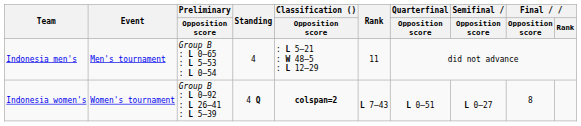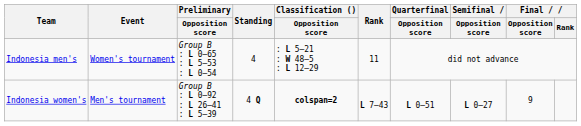(128, 59) Men's tournament -> (133, 59) Women's tournament
(133, 100) Women's tournament -> (128, 100) Men's tournament
(530, 100) 8 -> (530, 100) 9
